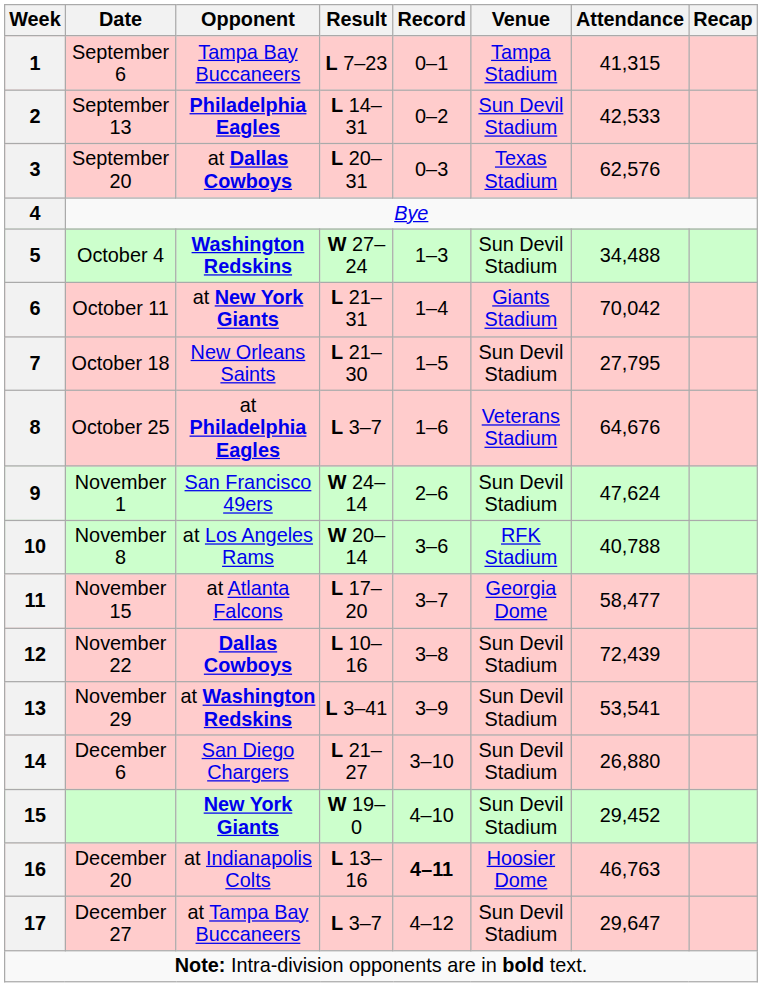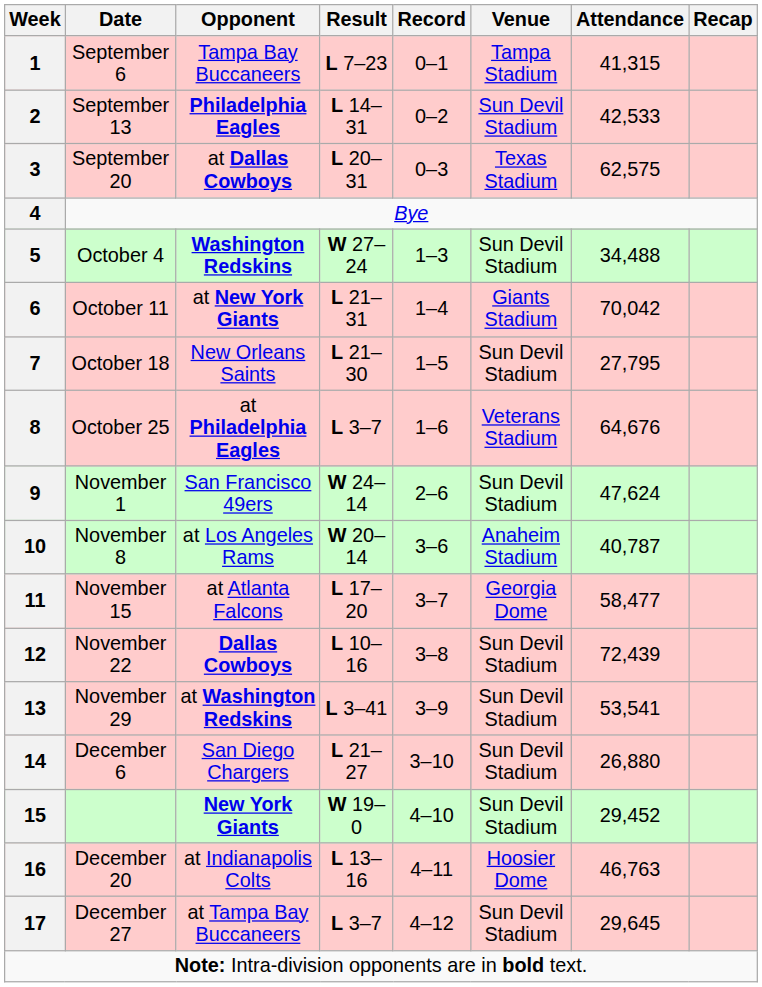(630, 170) 62,576 -> (630, 170) 62,575
(521, 546) RFK Stadium -> (521, 546) Anaheim Stadium
(630, 546) 40,788 -> (630, 546) 40,787
(432, 869) bold -> (432, 869) normal
(630, 923) 29,647 -> (630, 923) 29,645
